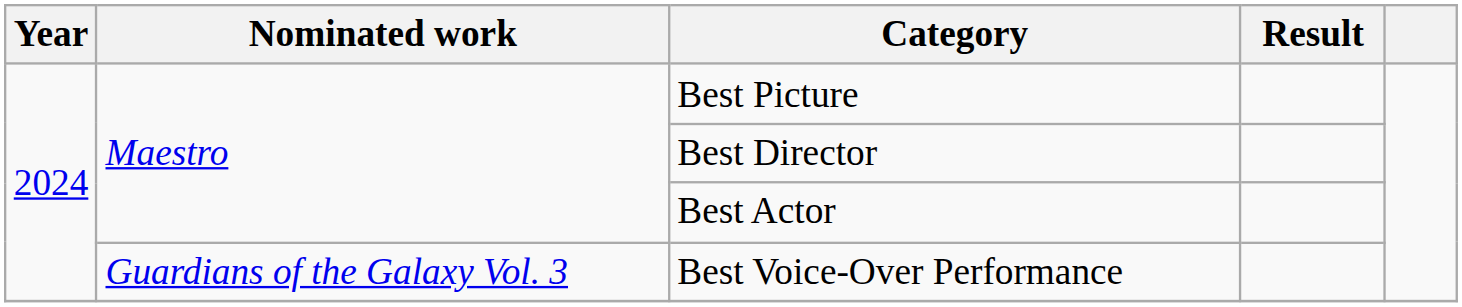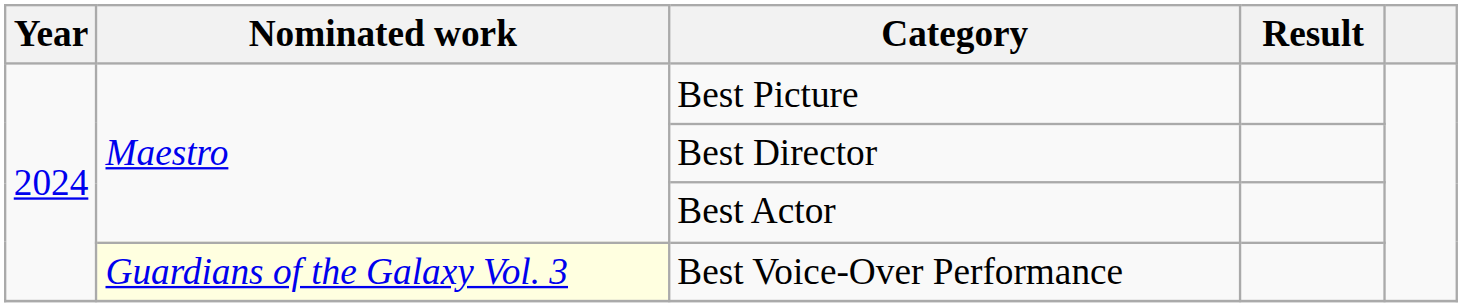(337, 270) no background -> (337, 270) lightyellow background
